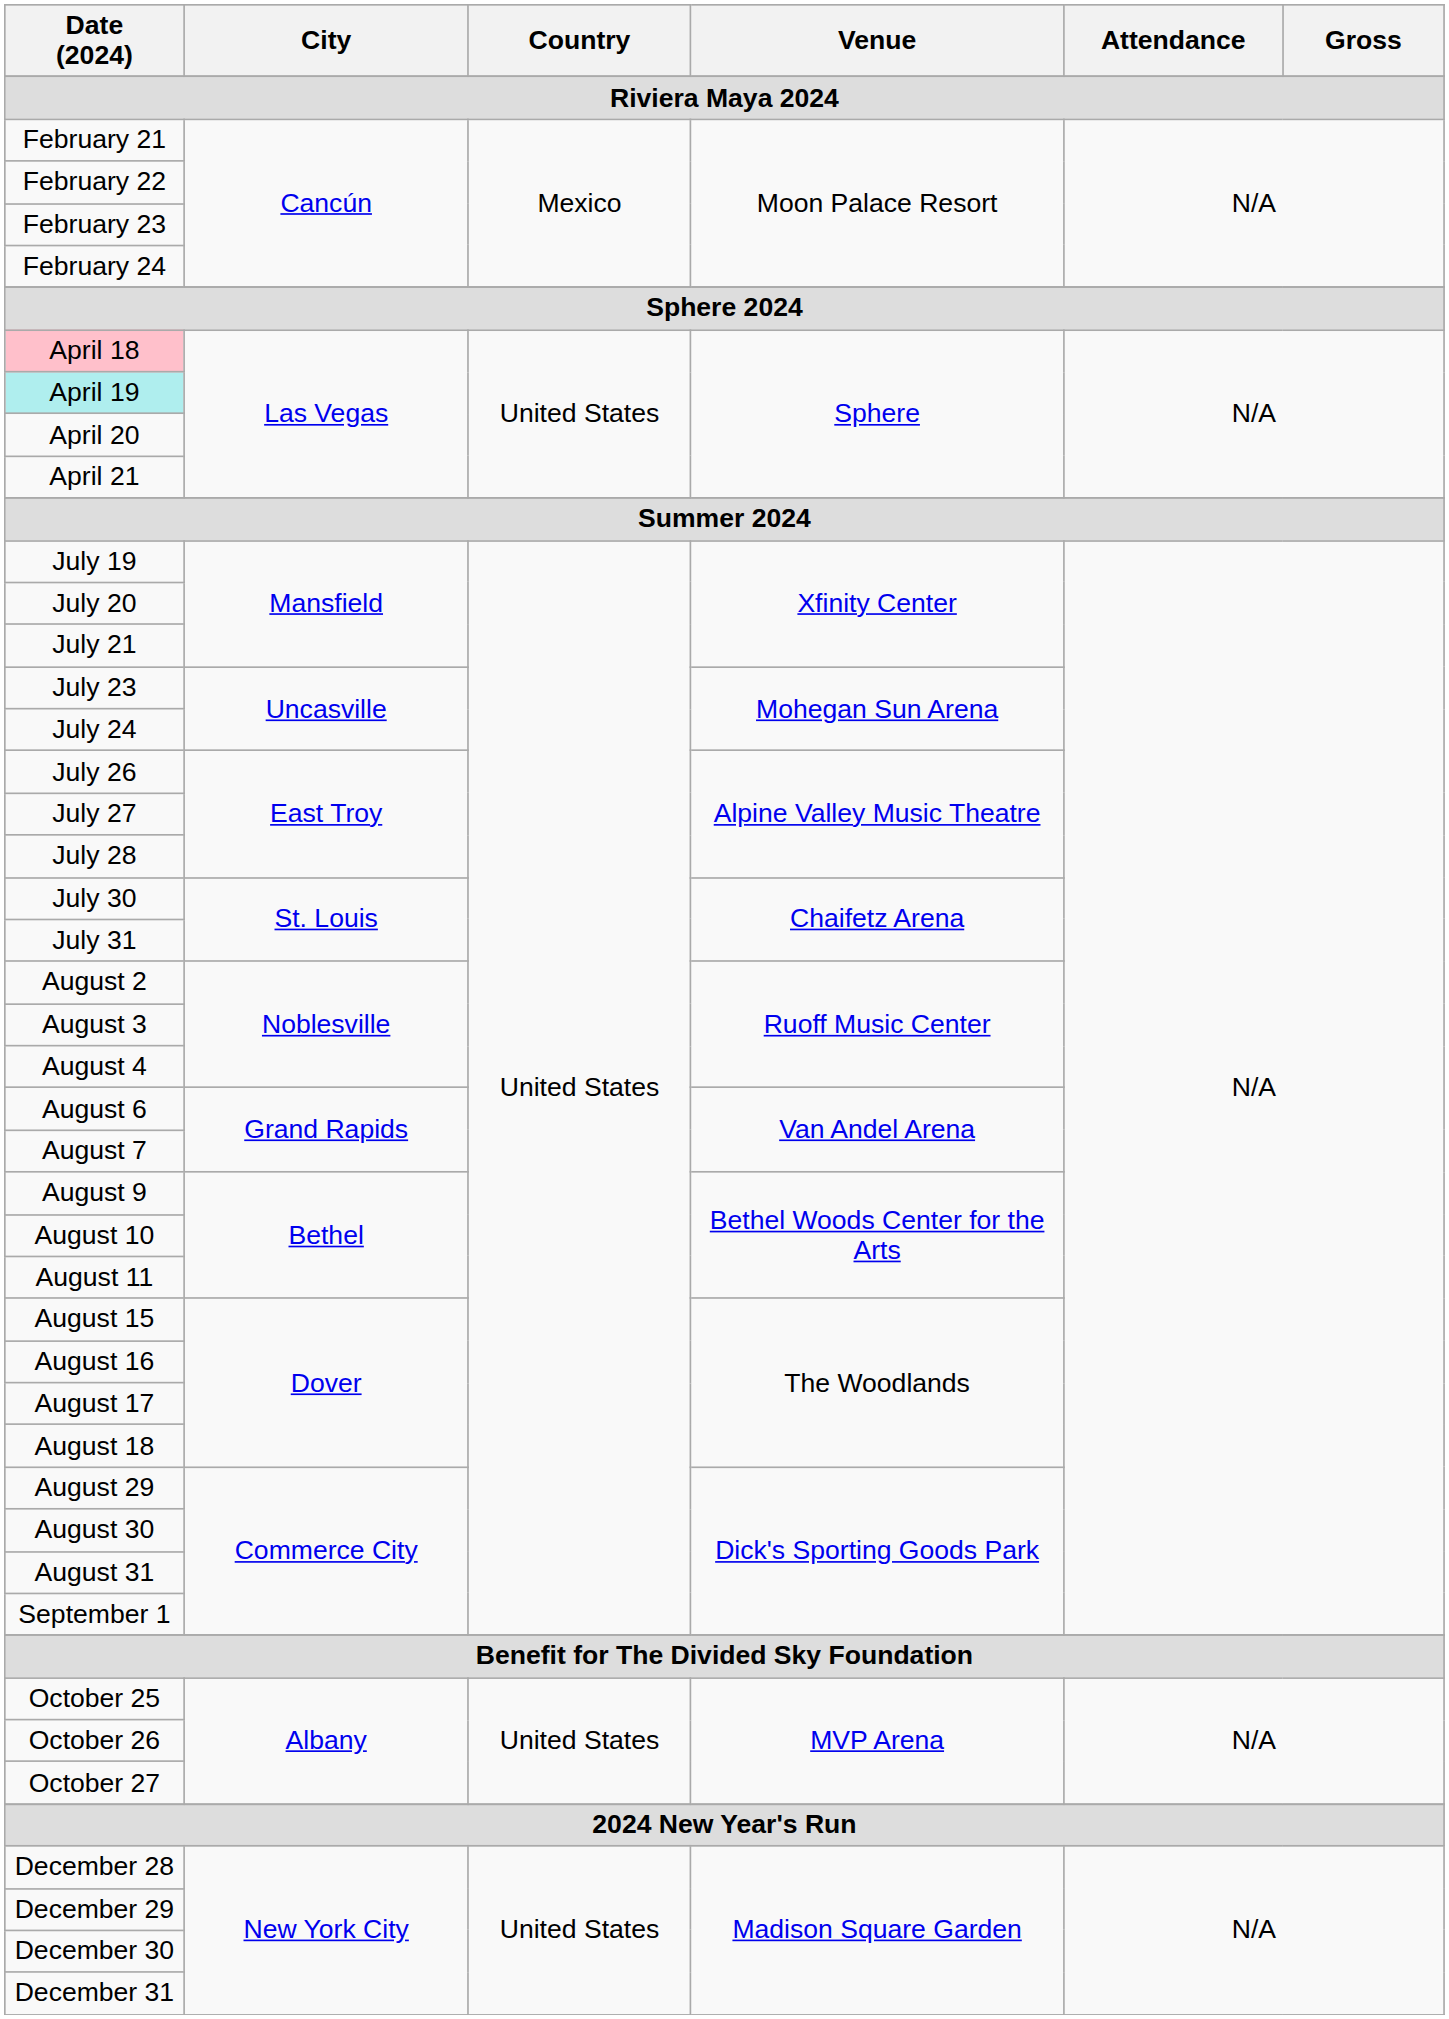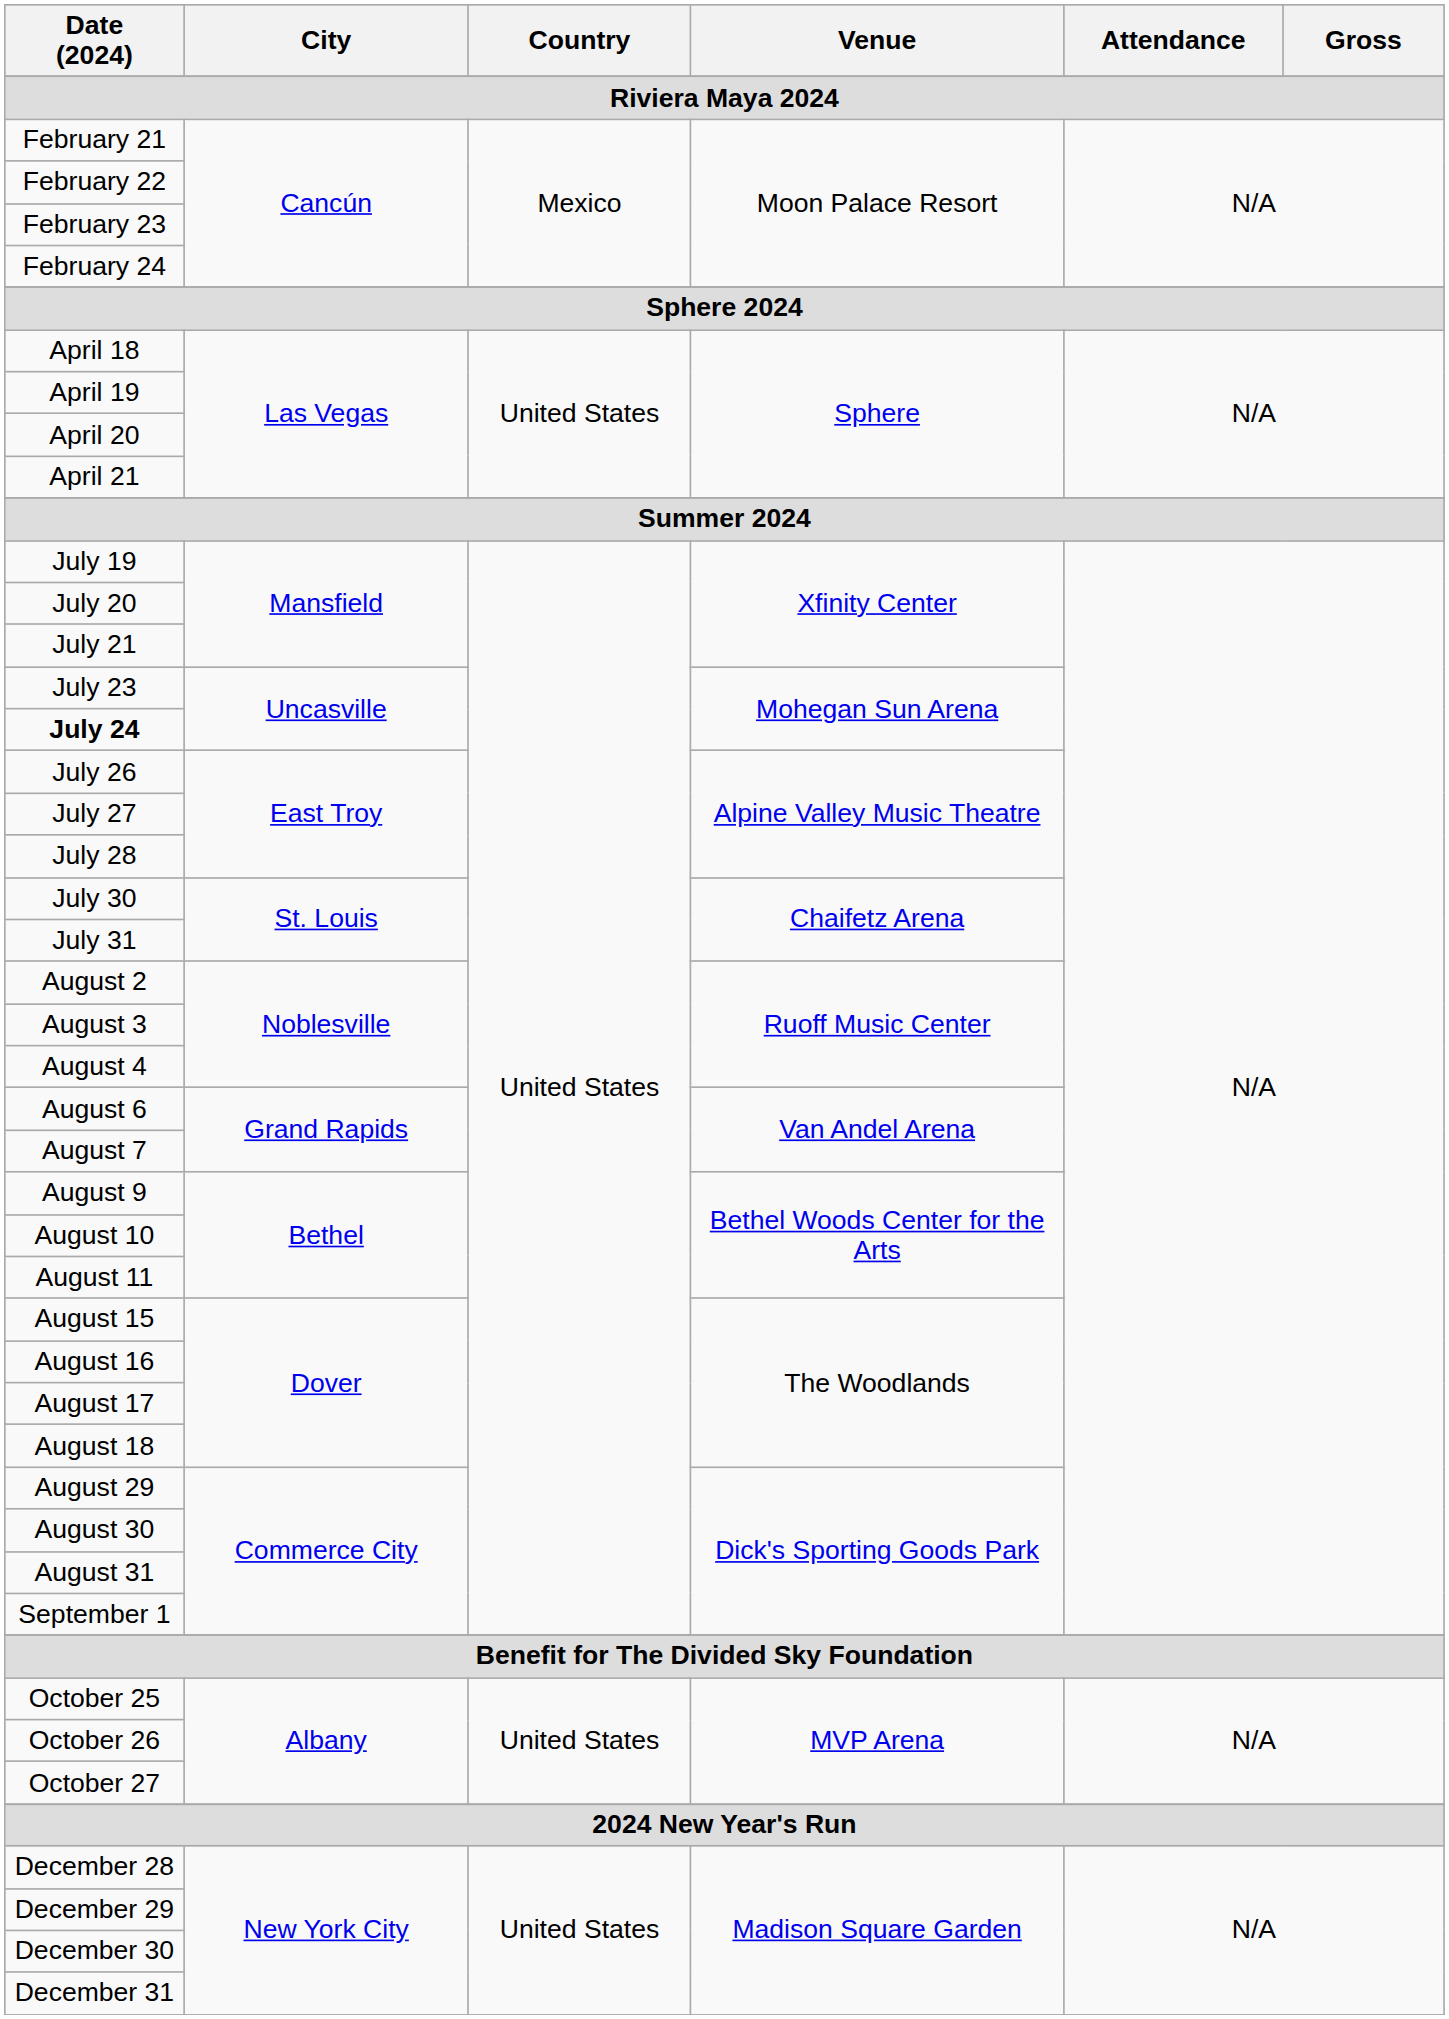(94, 350) pink background -> (94, 350) no background
(94, 392) paleturquoise background -> (94, 392) no background
(94, 729) normal -> (94, 729) bold
